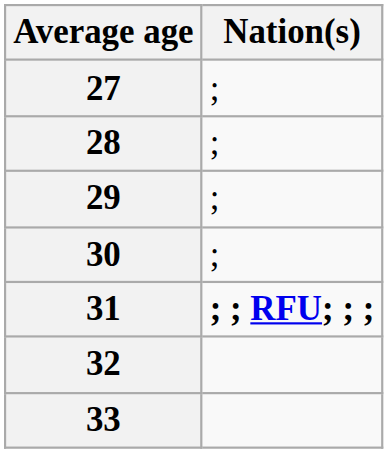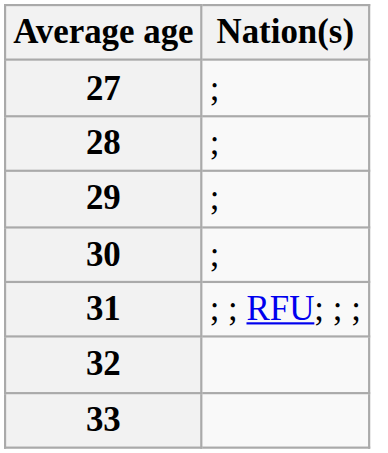(292, 308) bold -> (285, 308) normal
